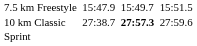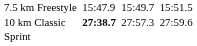(99, 22) normal -> (99, 22) bold
(137, 22) bold -> (138, 22) normal
